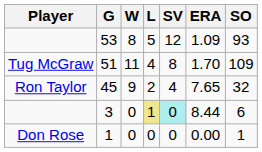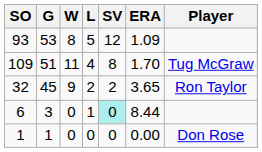columns swapped: (51, 16) <-> (241, 16)
(173, 87) 4 -> (112, 87) 2
(206, 87) 7.65 -> (145, 87) 3.65
(151, 111) khaki background -> (91, 111) no background
